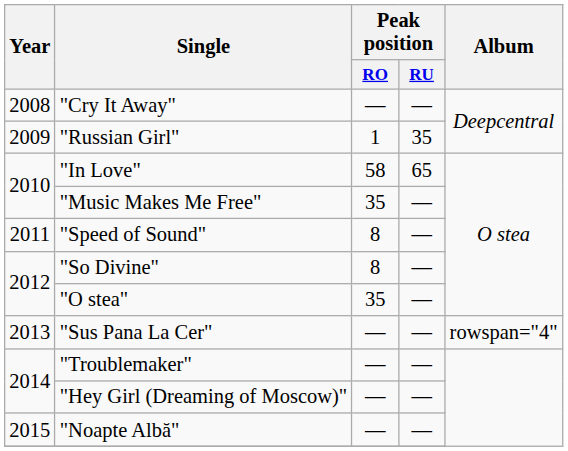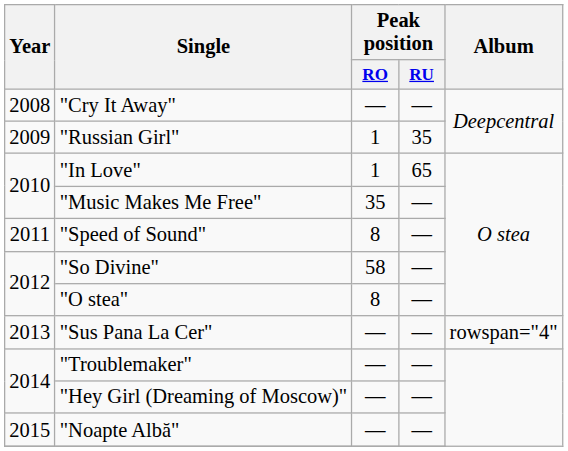(375, 169) 58 -> (375, 169) 1
(375, 267) 8 -> (375, 267) 58
(375, 299) 35 -> (375, 299) 8
